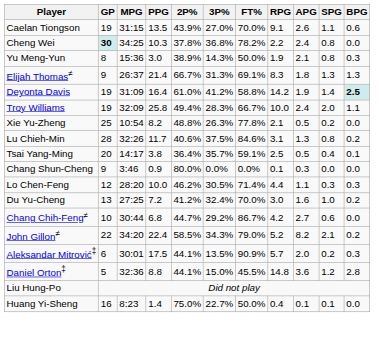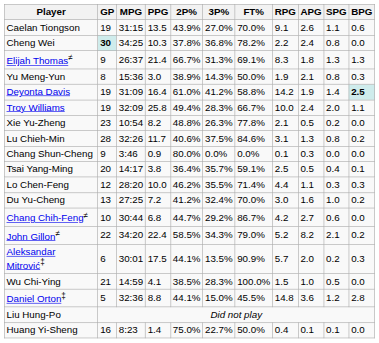rows swapped: (40, 75) <-> (36, 58)
(106, 123) 25 -> (106, 123) 23
rows swapped: (40, 154) <-> (50, 169)
(219, 185) 30.5% -> (219, 185) 35.5%
+ row: (34, 281)
